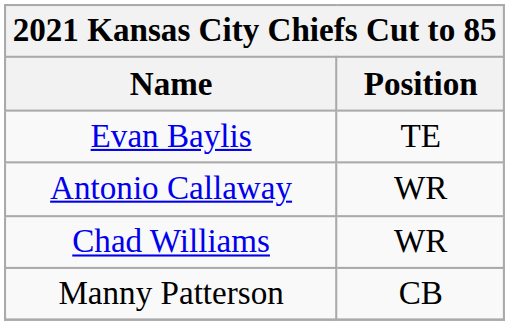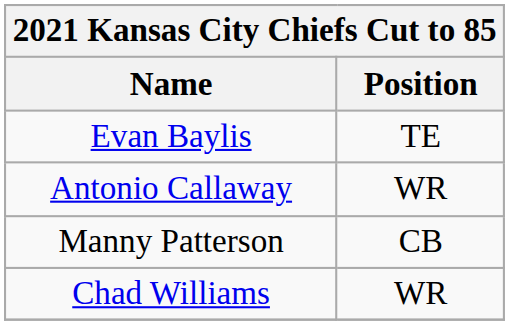rows swapped: (171, 293) <-> (171, 240)
